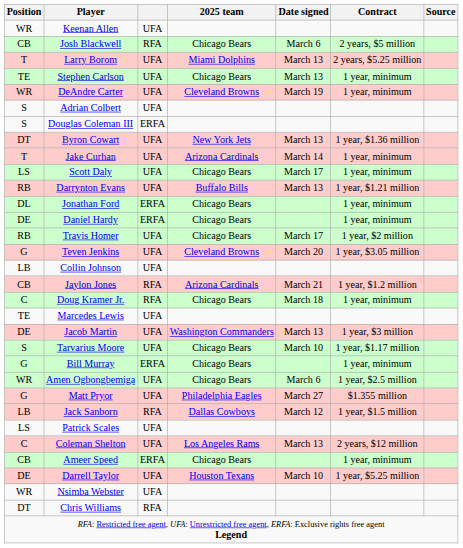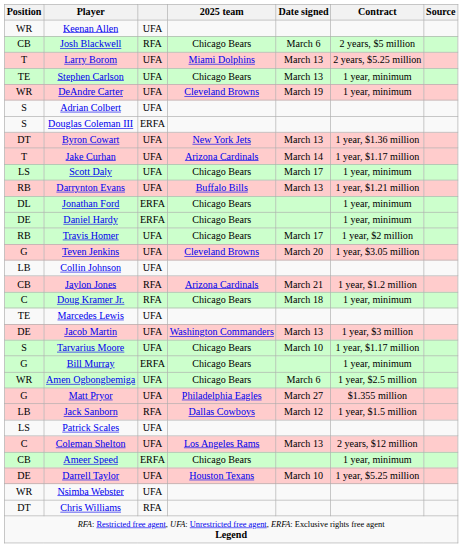(377, 156) 1 year, minimum -> (377, 156) 1 year, $1.17 million
